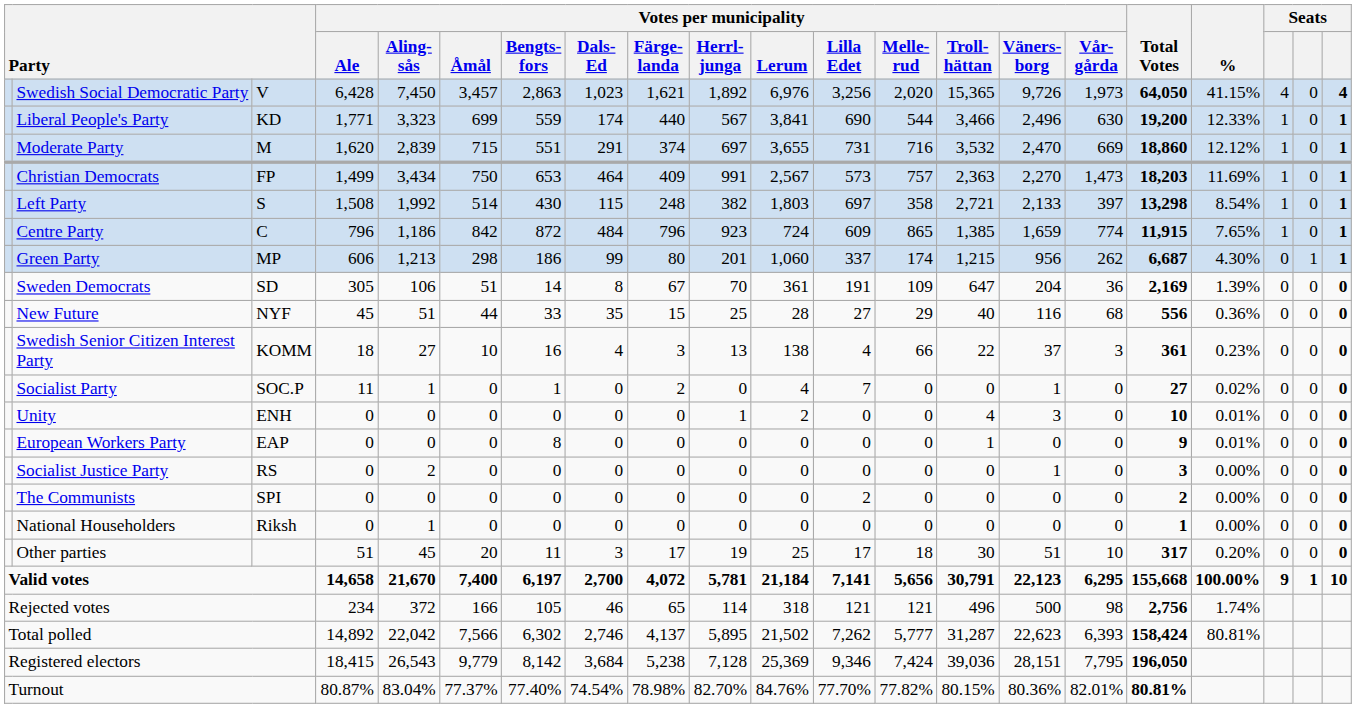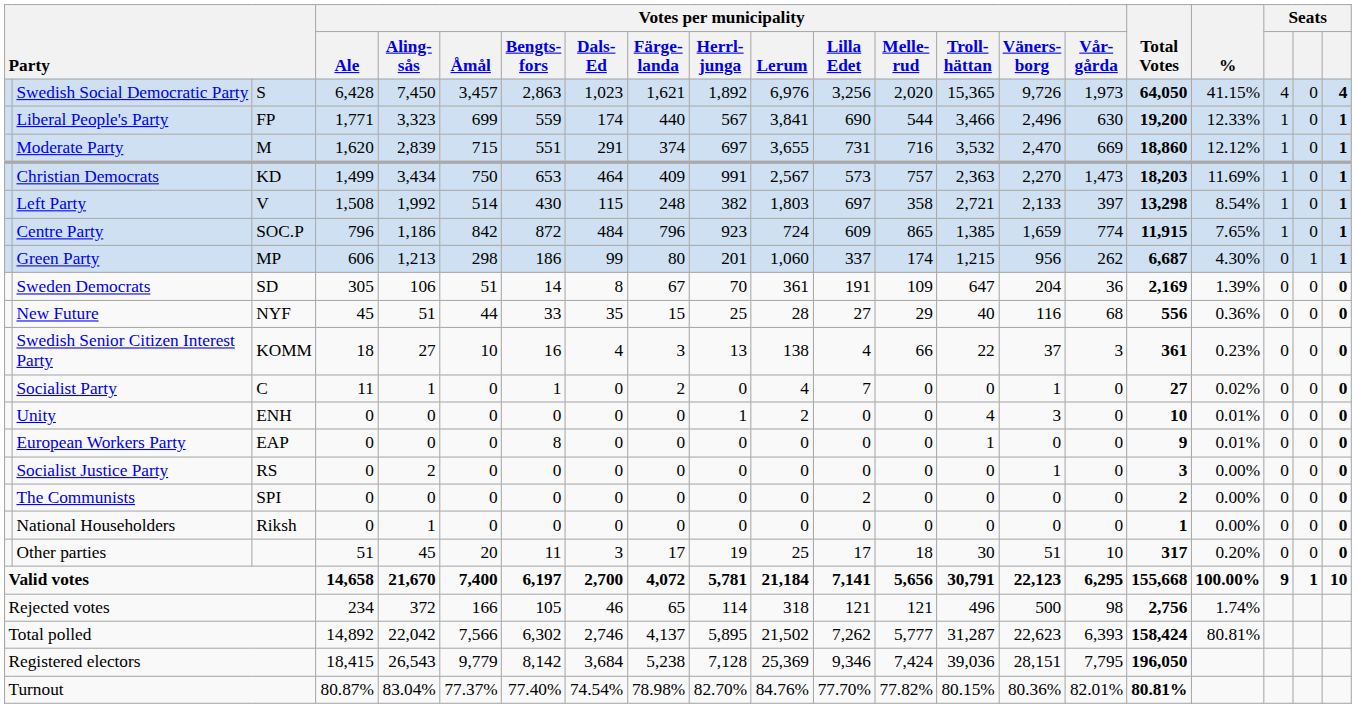(262, 92) V -> (261, 92) S
(269, 119) KD -> (266, 119) FP
(266, 176) FP -> (269, 176) KD
(261, 204) S -> (262, 204) V
(262, 231) C -> (280, 231) SOC.P
(280, 388) SOC.P -> (262, 388) C
